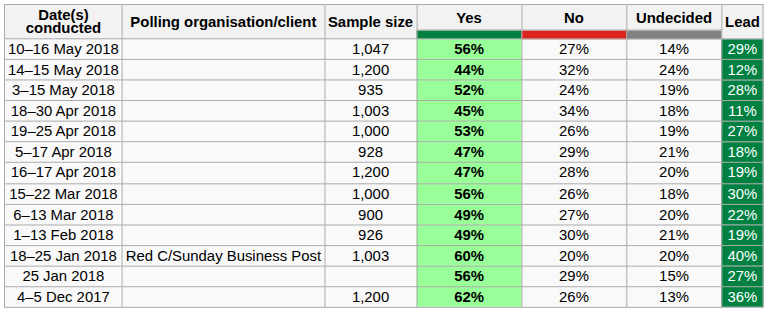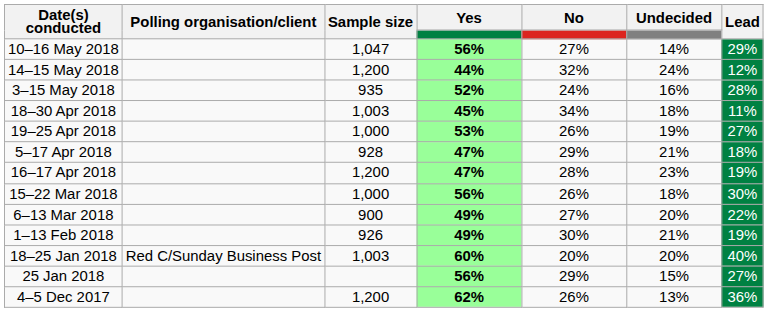(674, 90) 19% -> (674, 90) 16%
(674, 173) 20% -> (674, 173) 23%
